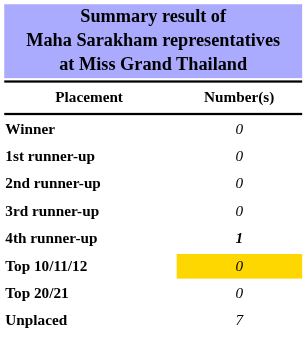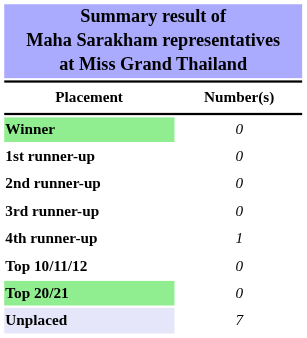(30, 129) no background -> (30, 129) lightgreen background
(239, 238) bold -> (239, 238) normal
(239, 265) gold background -> (239, 265) no background
(37, 293) no background -> (37, 293) lightgreen background
(36, 320) no background -> (36, 320) lavender background
